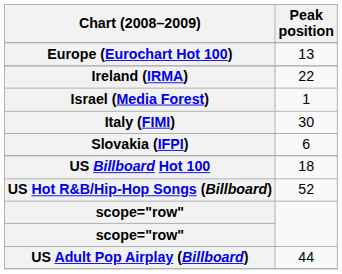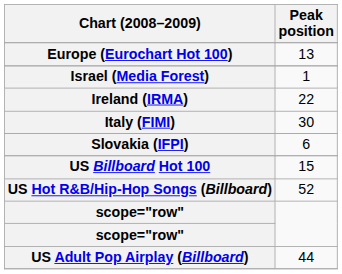rows swapped: (140, 76) <-> (140, 99)
(306, 167) 18 -> (306, 167) 15
